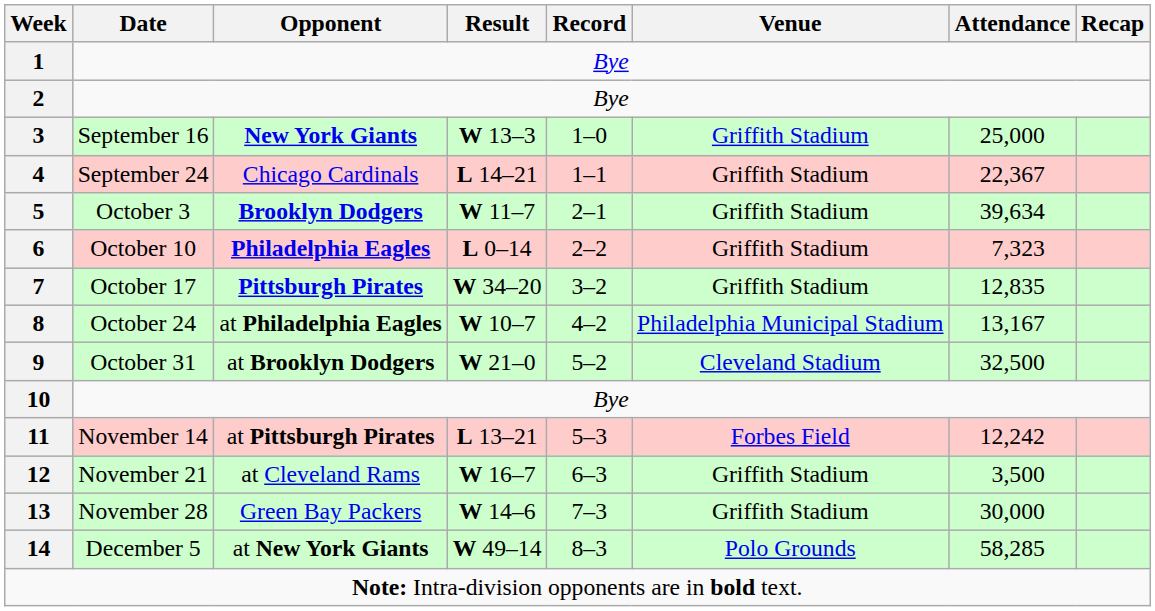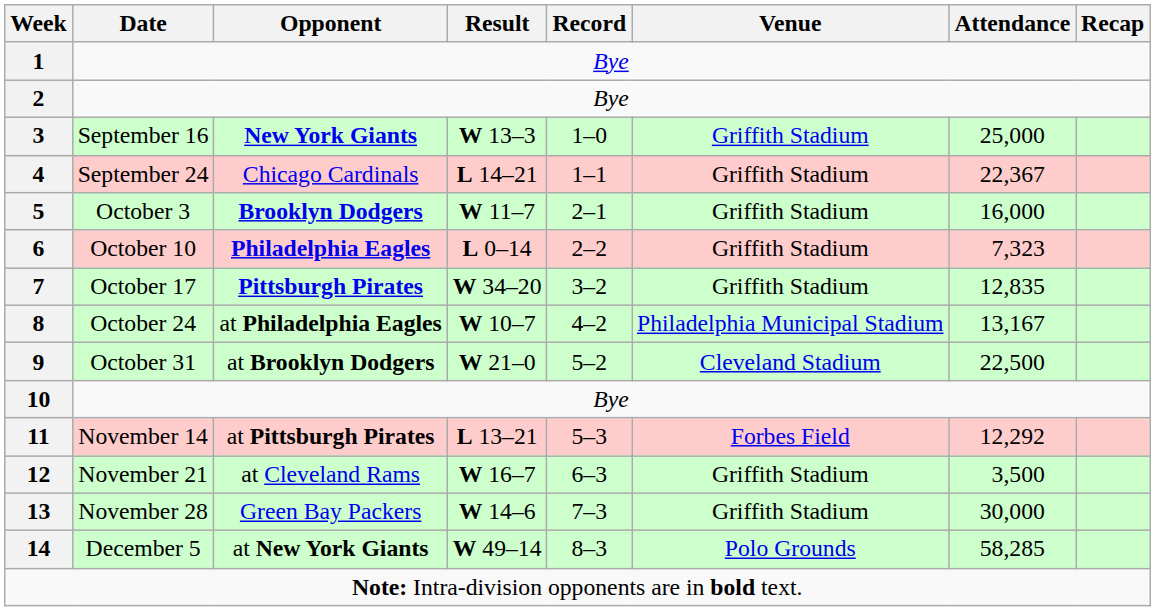(1012, 211) 39,634 -> (1012, 211) 16,000
(1012, 361) 32,500 -> (1012, 361) 22,500
(1012, 436) 12,242 -> (1012, 436) 12,292
